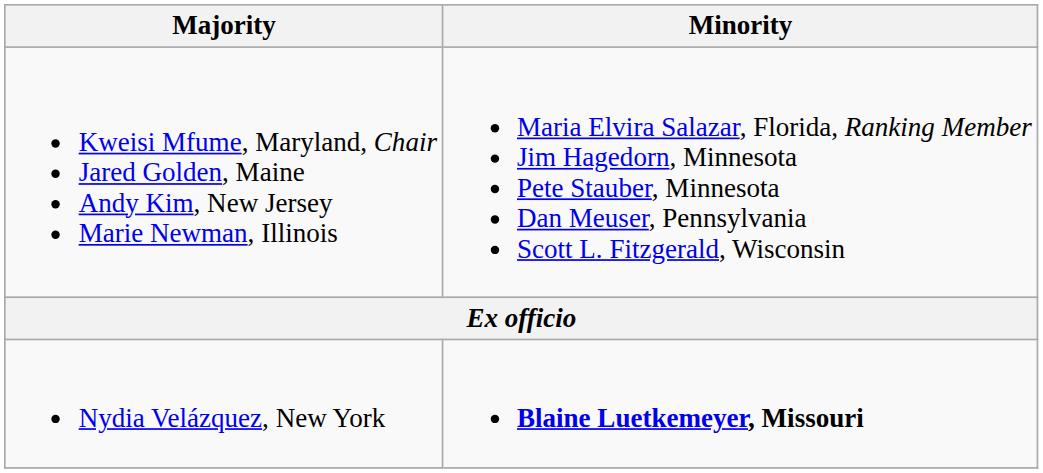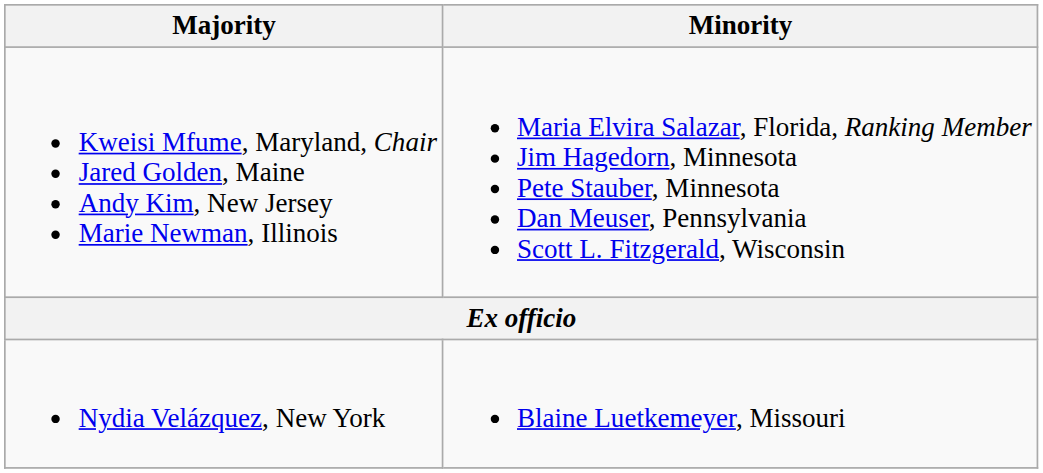(741, 419) bold -> (741, 419) normal
